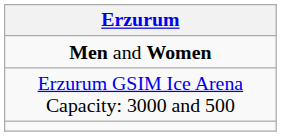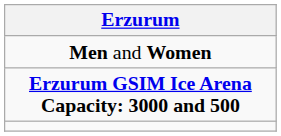(140, 94) normal -> (140, 94) bold
